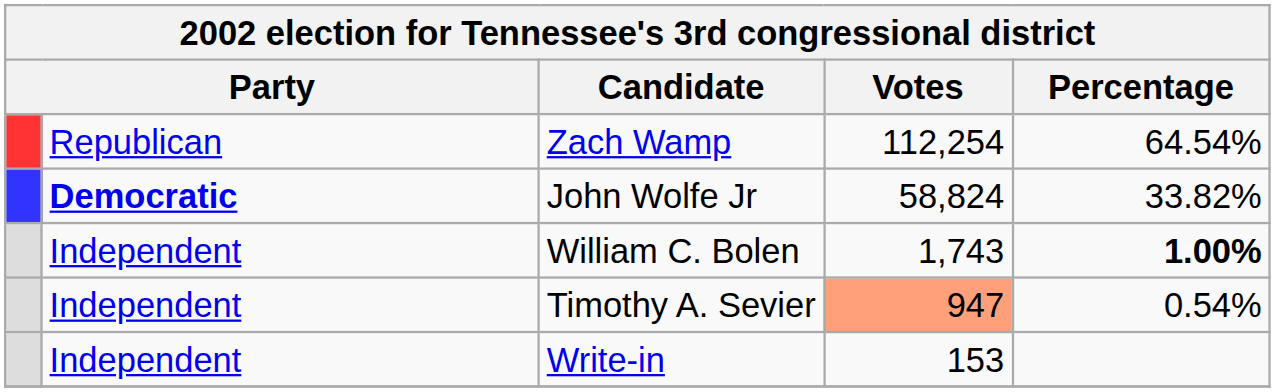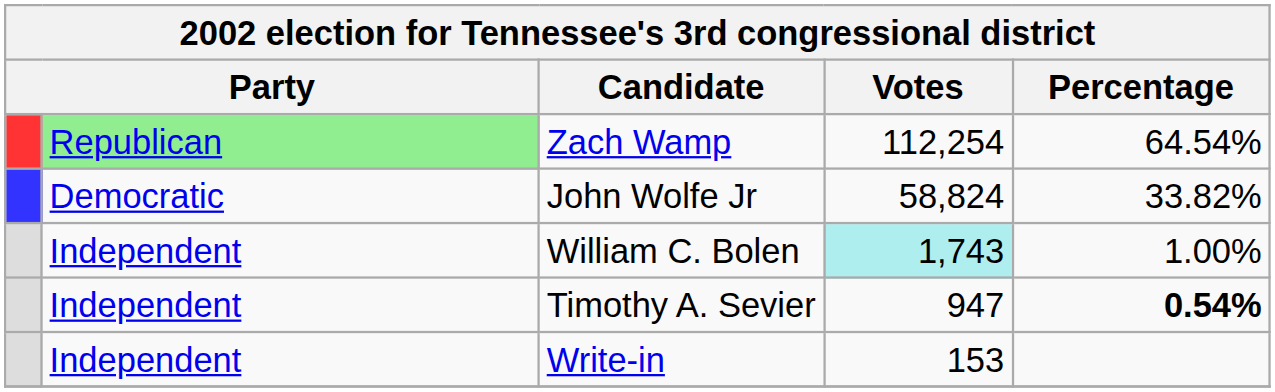(136, 142) no background -> (136, 142) lightgreen background
(144, 196) bold -> (137, 196) normal
(961, 251) no background -> (961, 251) paleturquoise background
(1213, 251) bold -> (1213, 251) normal
(975, 306) lightsalmon background -> (975, 306) no background
(1213, 306) normal -> (1213, 306) bold
